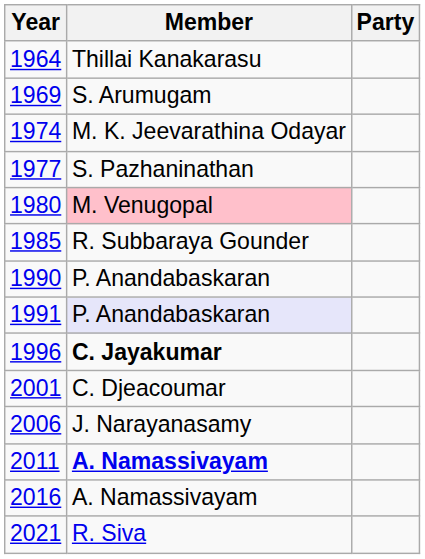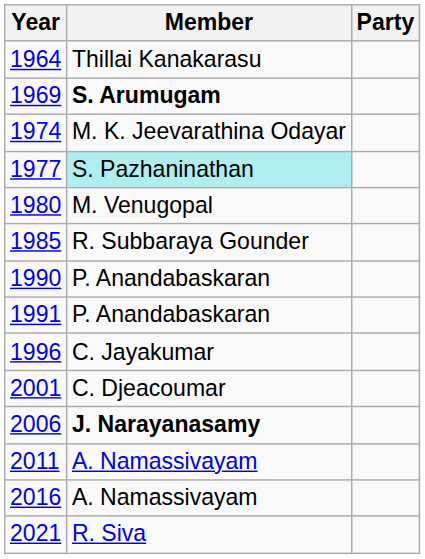(142, 95) normal -> (146, 95) bold
(163, 168) no background -> (163, 168) paleturquoise background
(142, 205) pink background -> (142, 205) no background
(171, 315) lavender background -> (171, 315) no background
(147, 351) bold -> (143, 351) normal
(162, 424) normal -> (166, 424) bold
(170, 461) bold -> (165, 461) normal
